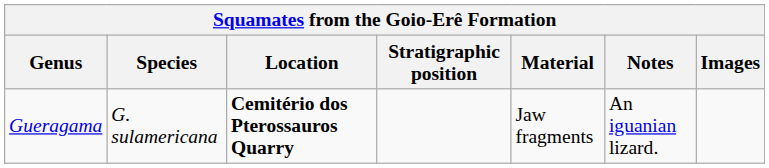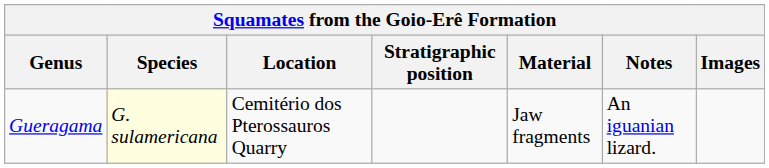(164, 125) no background -> (164, 125) lightyellow background
(289, 125) bold -> (287, 125) normal
